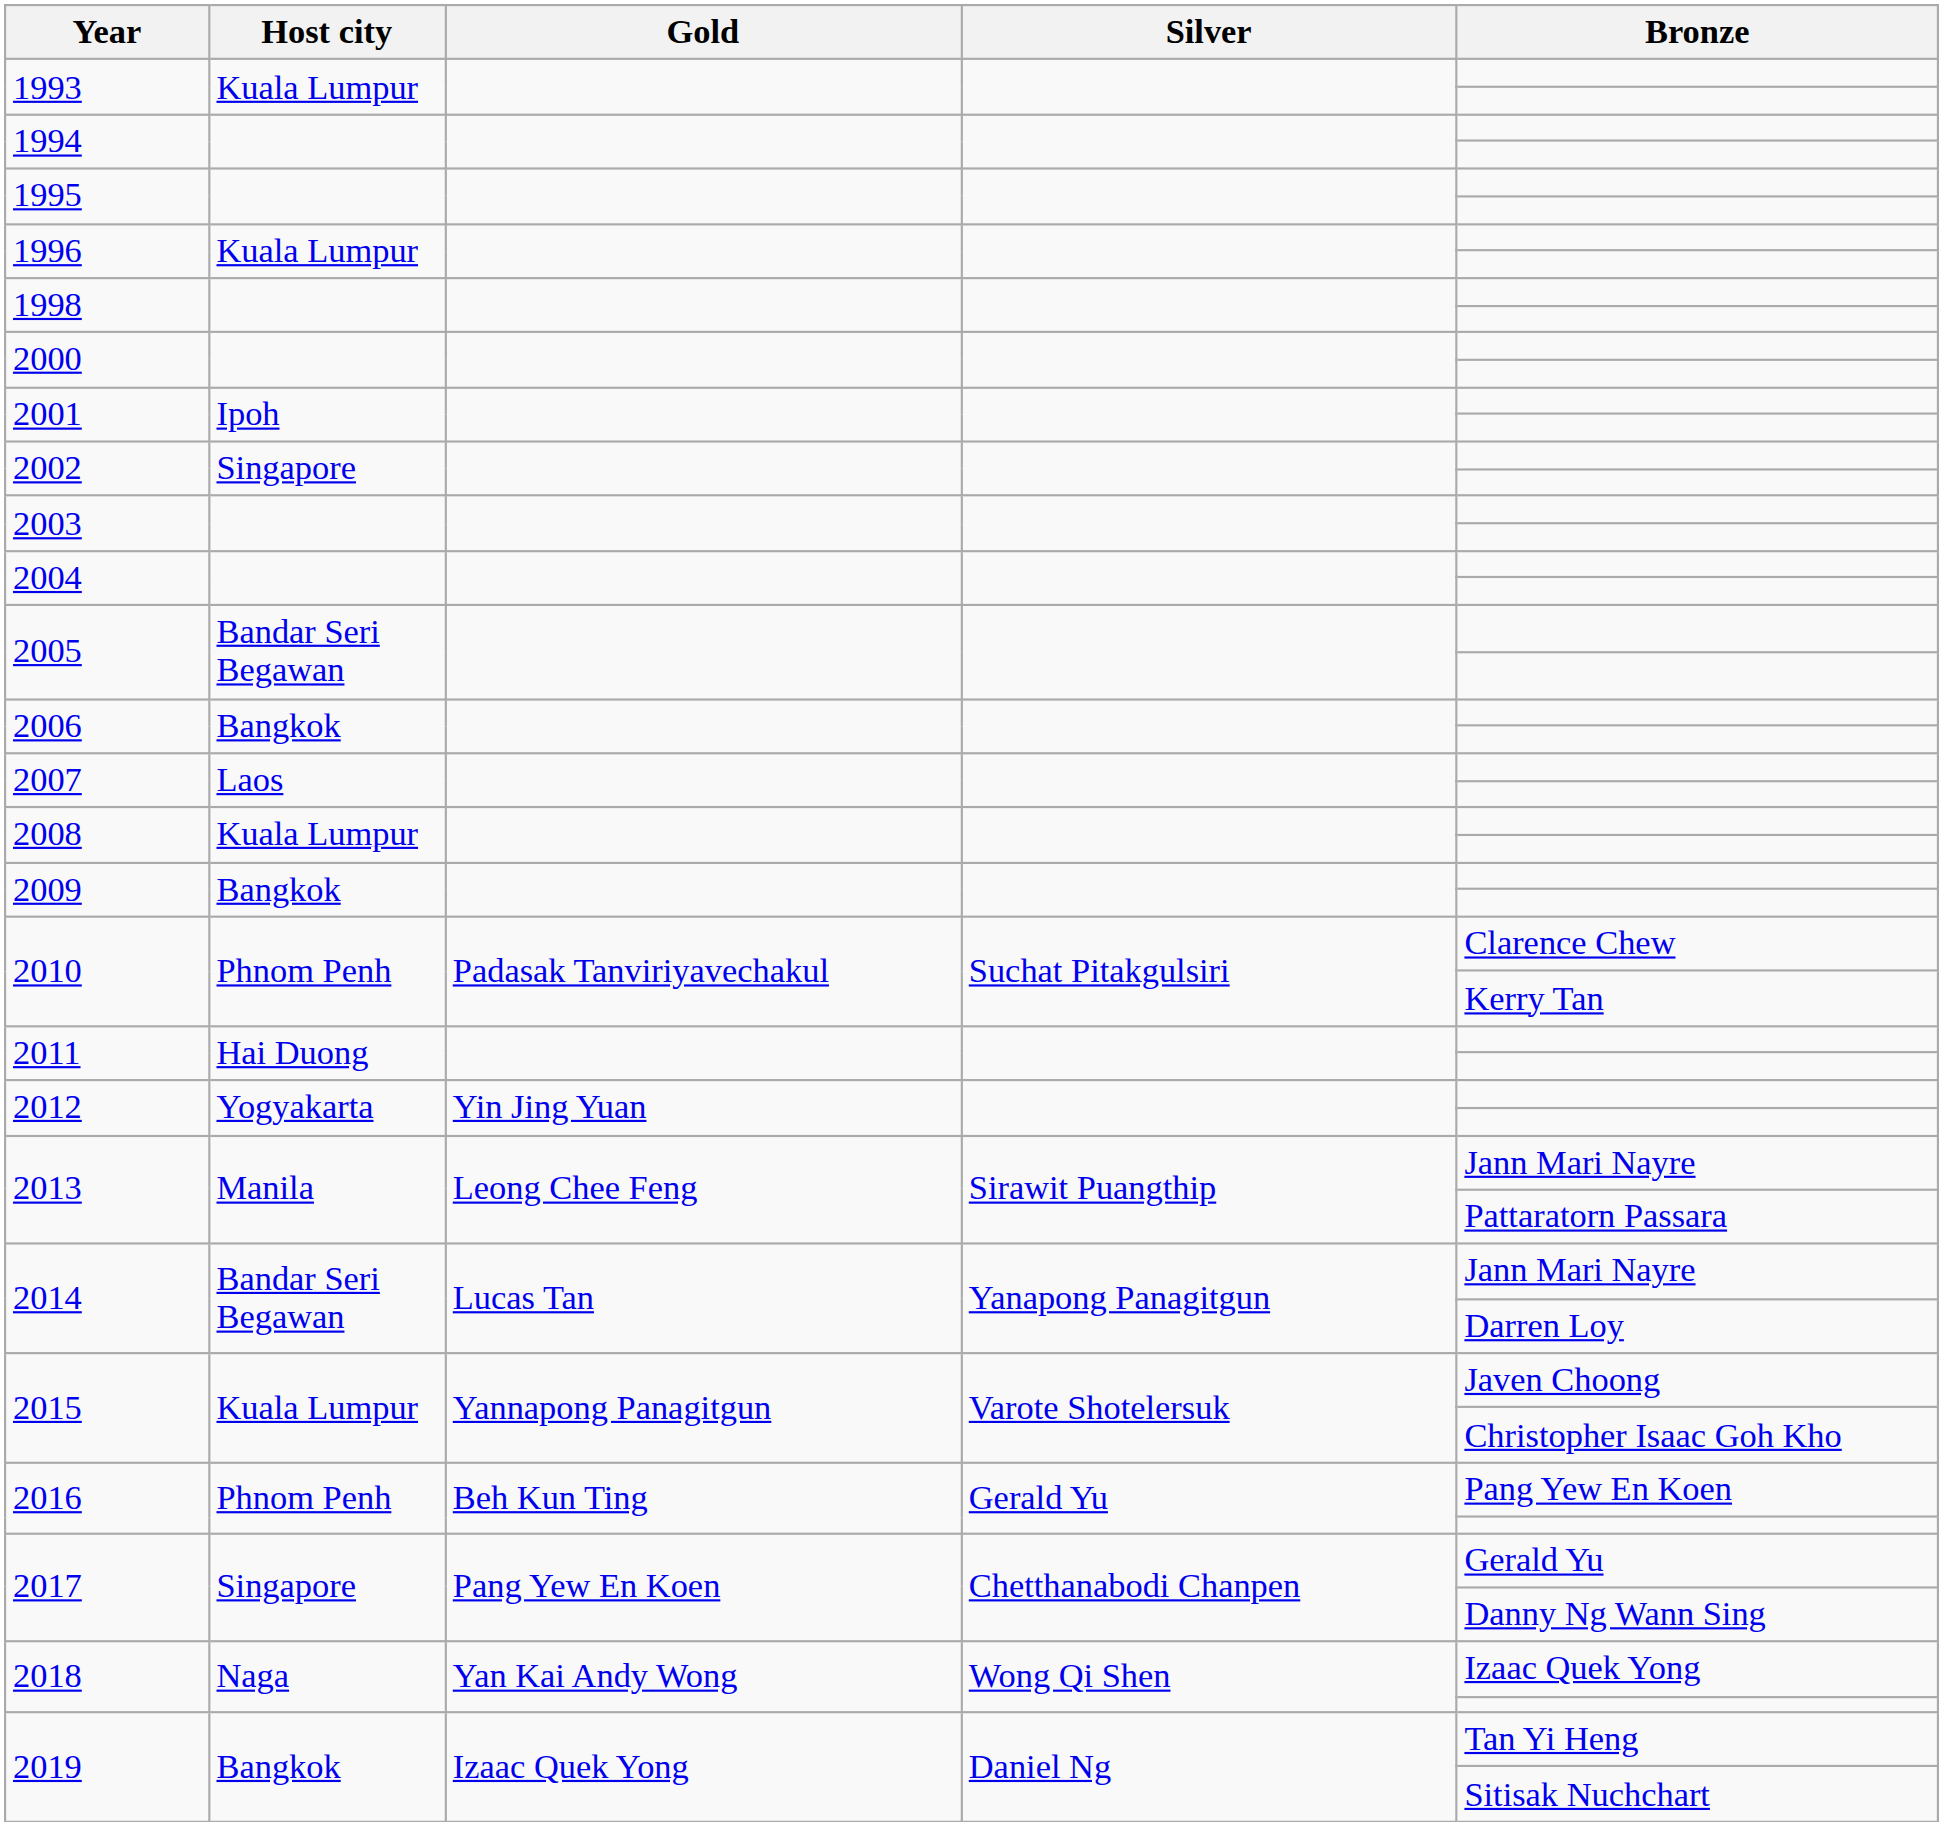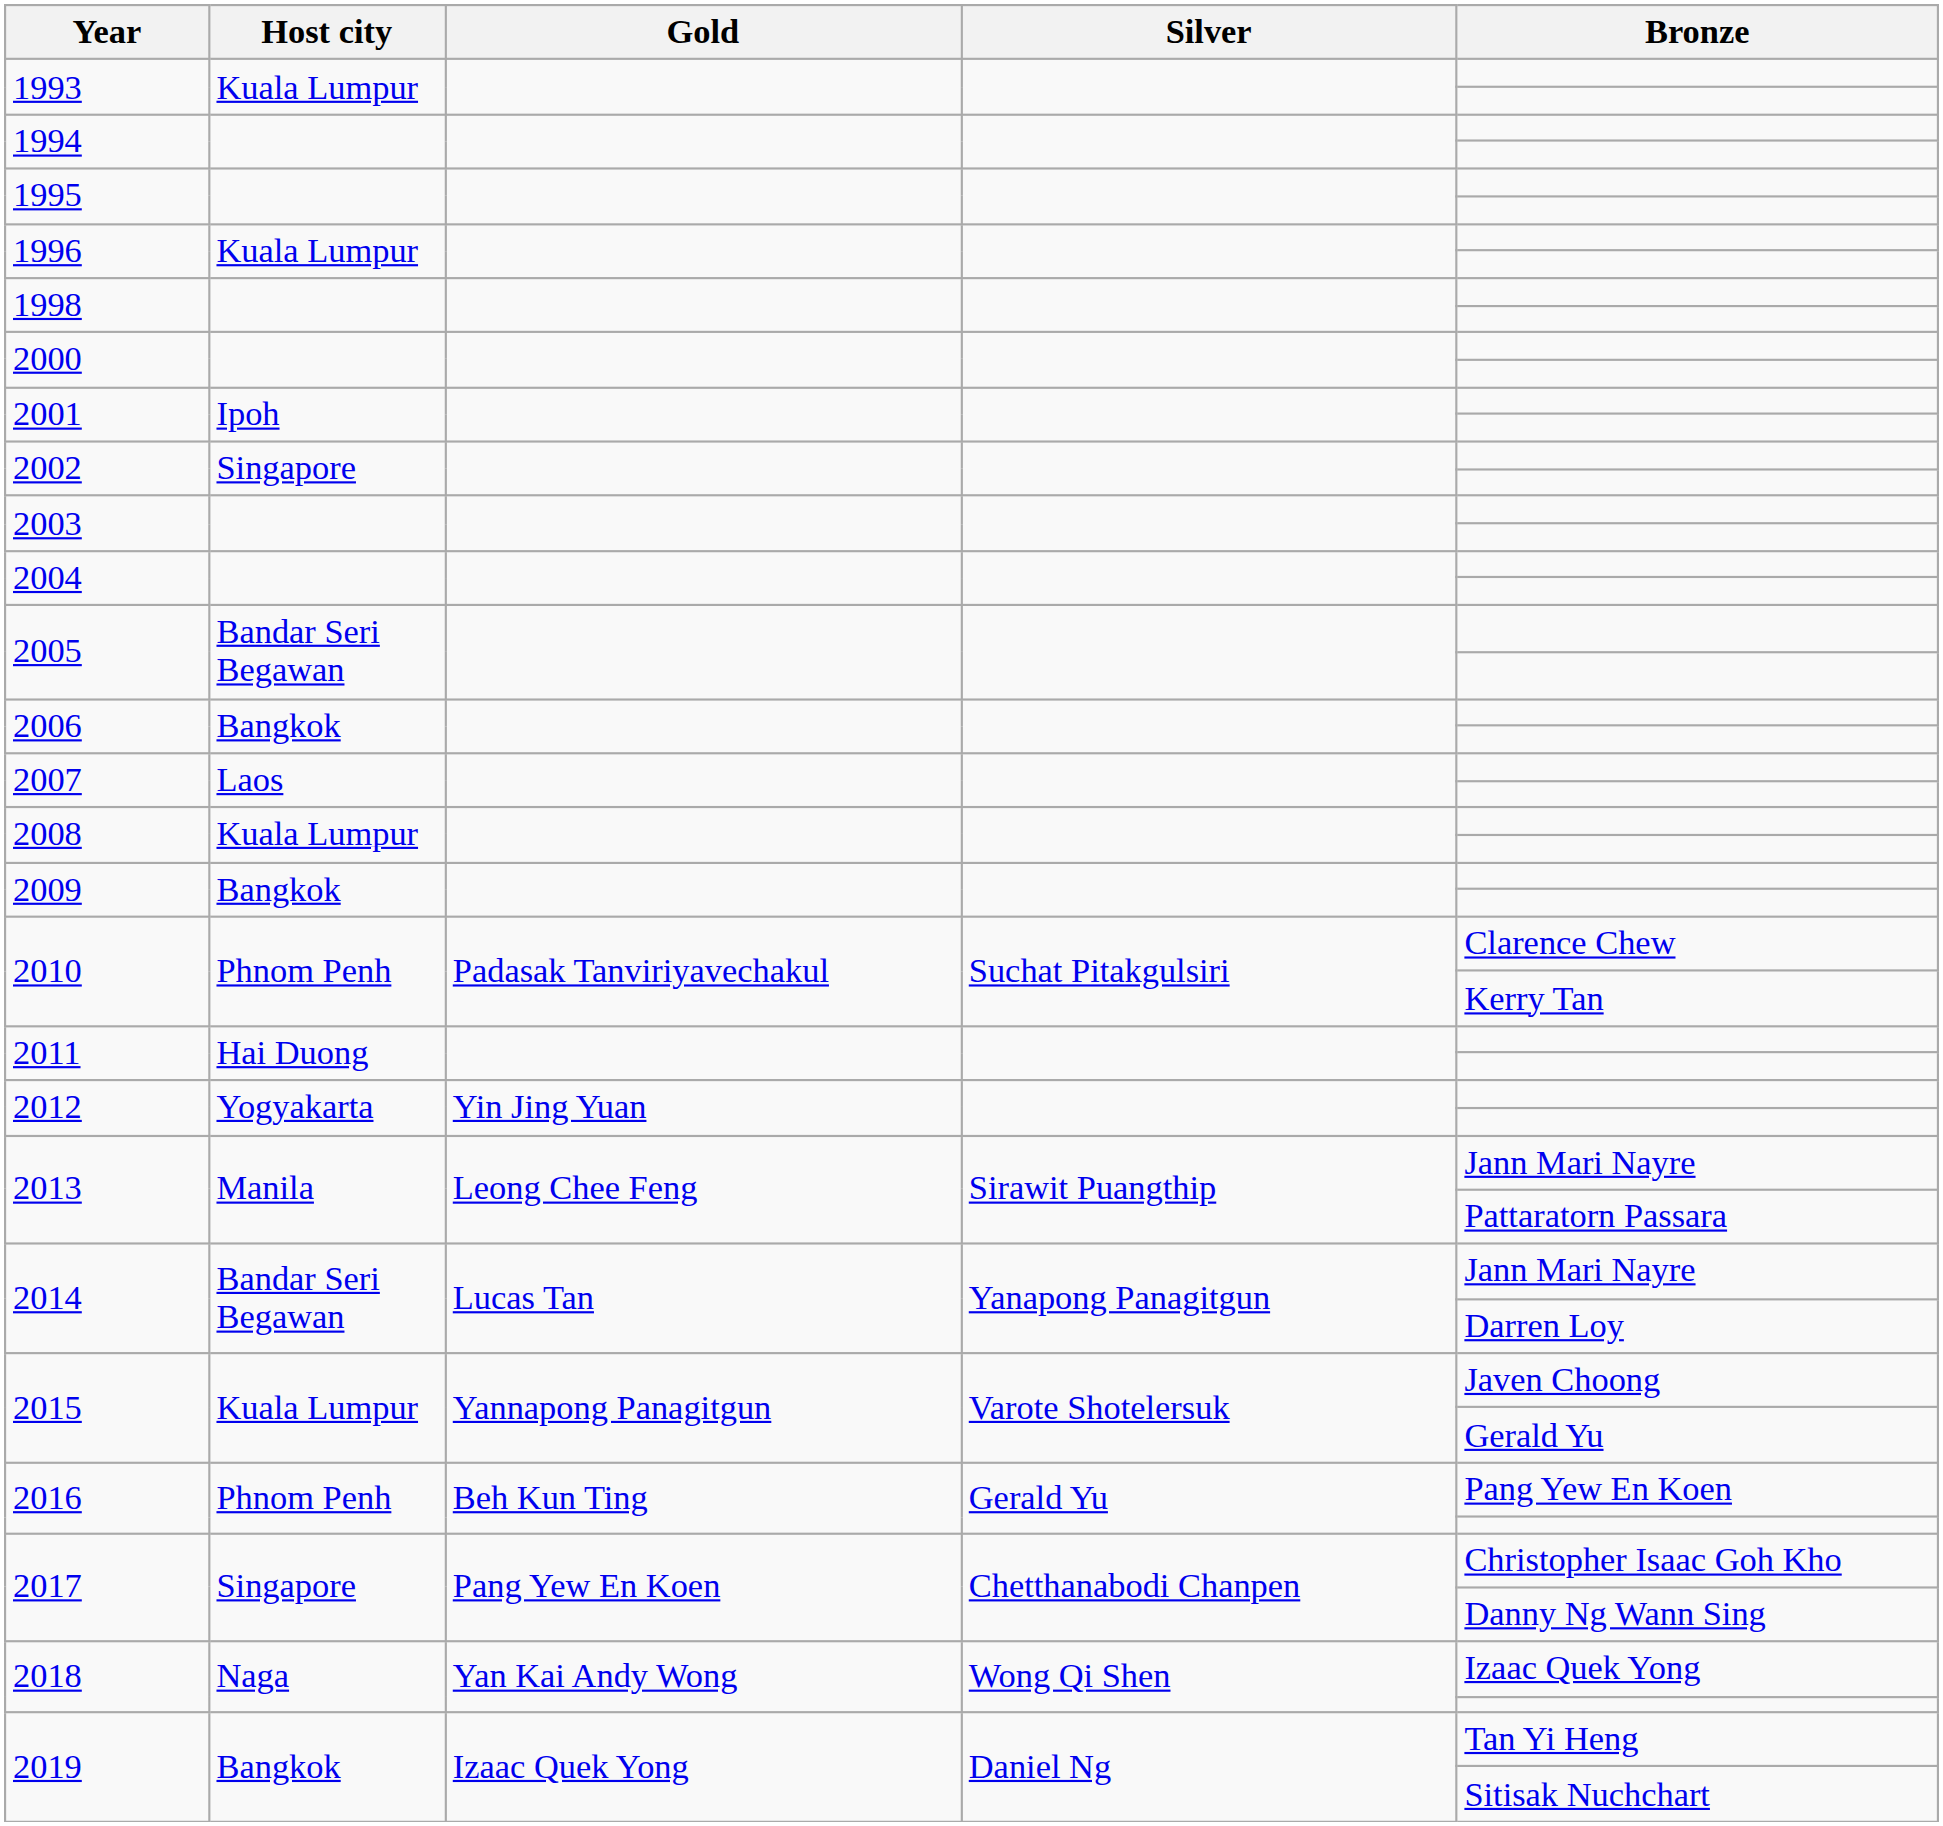(1653, 1434) Christopher Isaac Goh Kho -> (1534, 1434) Gerald Yu
(1534, 1559) Gerald Yu -> (1653, 1559) Christopher Isaac Goh Kho
